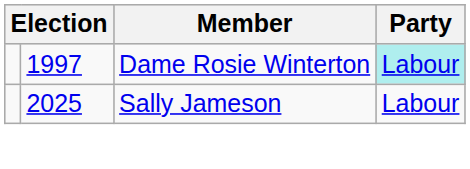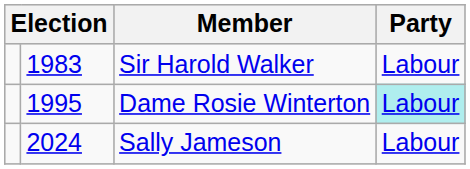+ row: (216, 63)
(54, 63) 1997 -> (54, 103) 1995
(54, 103) 2025 -> (54, 143) 2024
